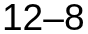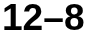(43, 17) normal -> (43, 17) bold
